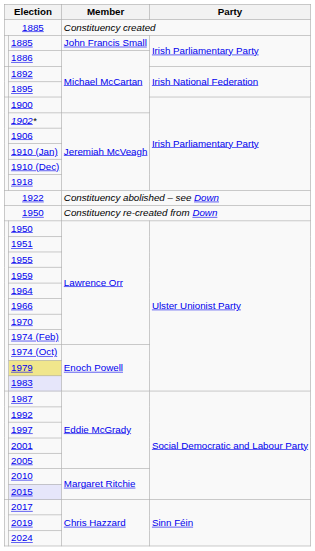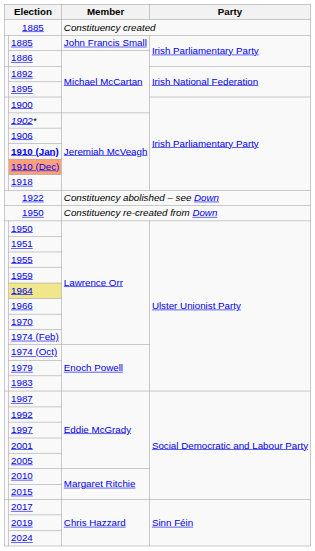(34, 151) normal -> (35, 151) bold
(35, 167) no background -> (35, 167) lightsalmon background
(22, 290) no background -> (22, 290) khaki background
(22, 368) khaki background -> (22, 368) no background
(22, 383) lavender background -> (22, 383) no background
(22, 492) lavender background -> (22, 492) no background
